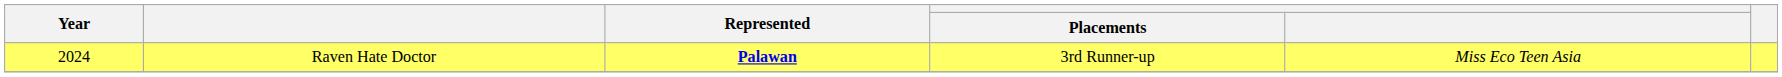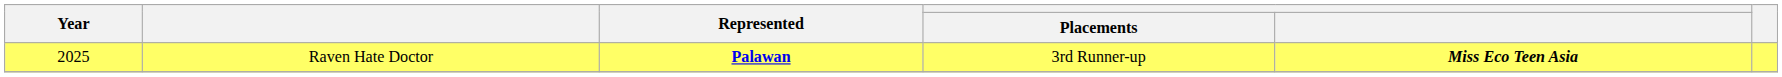(74, 57) 2024 -> (73, 57) 2025
(1518, 57) normal -> (1513, 57) bold
